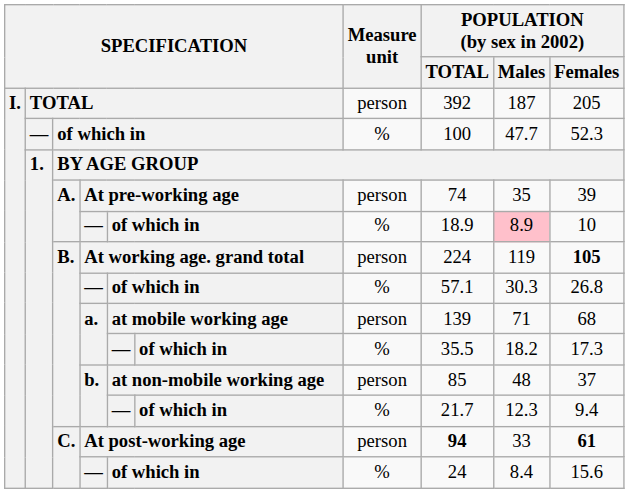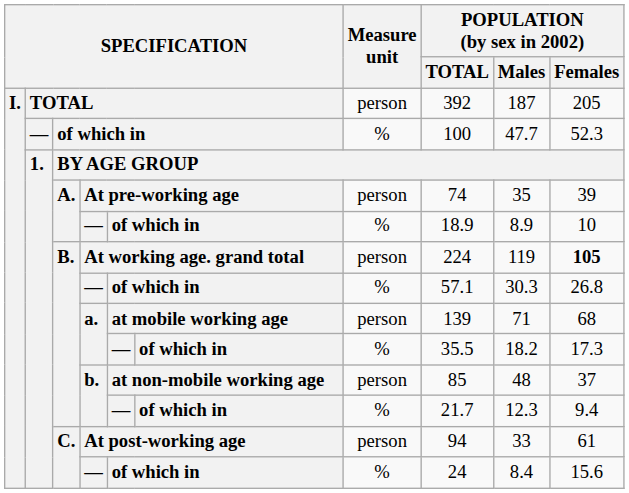(522, 225) pink background -> (522, 225) no background
(457, 440) bold -> (457, 440) normal
(587, 440) bold -> (587, 440) normal
